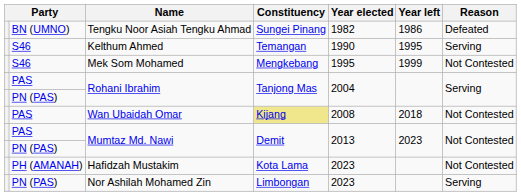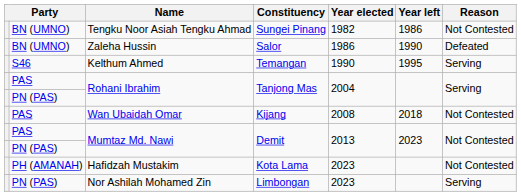(467, 30) Defeated -> (479, 30) Not Contested
+ row: (41, 47)
- row: (21, 64)
(271, 115) khaki background -> (271, 115) no background
